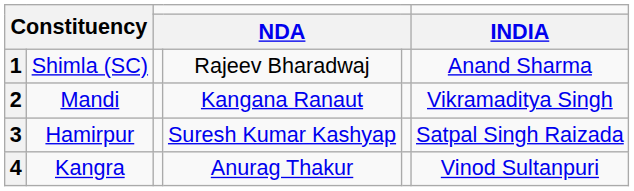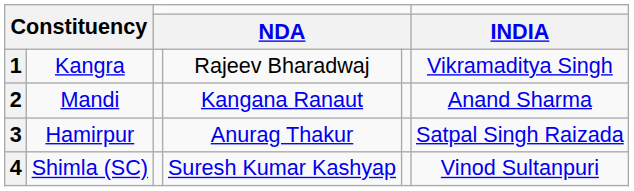(90, 65) Shimla (SC) -> (90, 65) Kangra
(520, 65) Anand Sharma -> (520, 65) Vikramaditya Singh
(520, 100) Vikramaditya Singh -> (520, 100) Anand Sharma
(282, 134) Suresh Kumar Kashyap -> (282, 134) Anurag Thakur
(90, 168) Kangra -> (90, 168) Shimla (SC)
(282, 168) Anurag Thakur -> (282, 168) Suresh Kumar Kashyap
